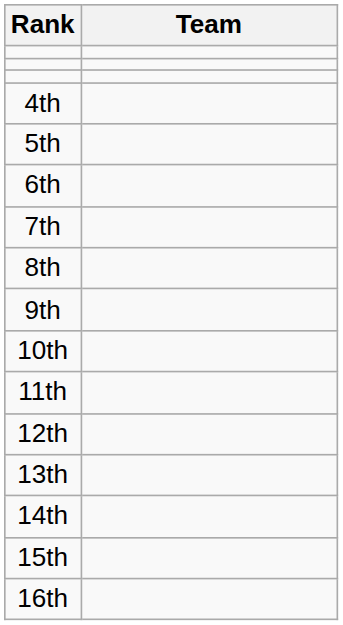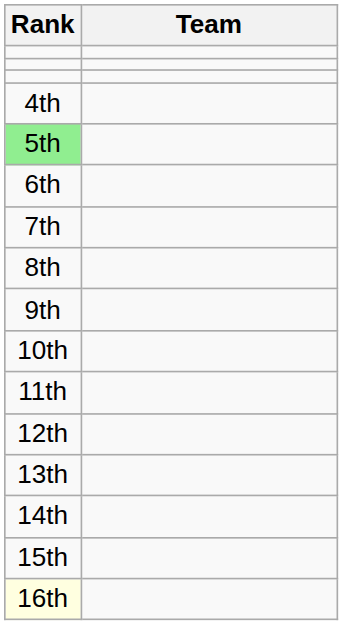(43, 143) no background -> (43, 143) lightgreen background
(43, 598) no background -> (43, 598) lightyellow background
